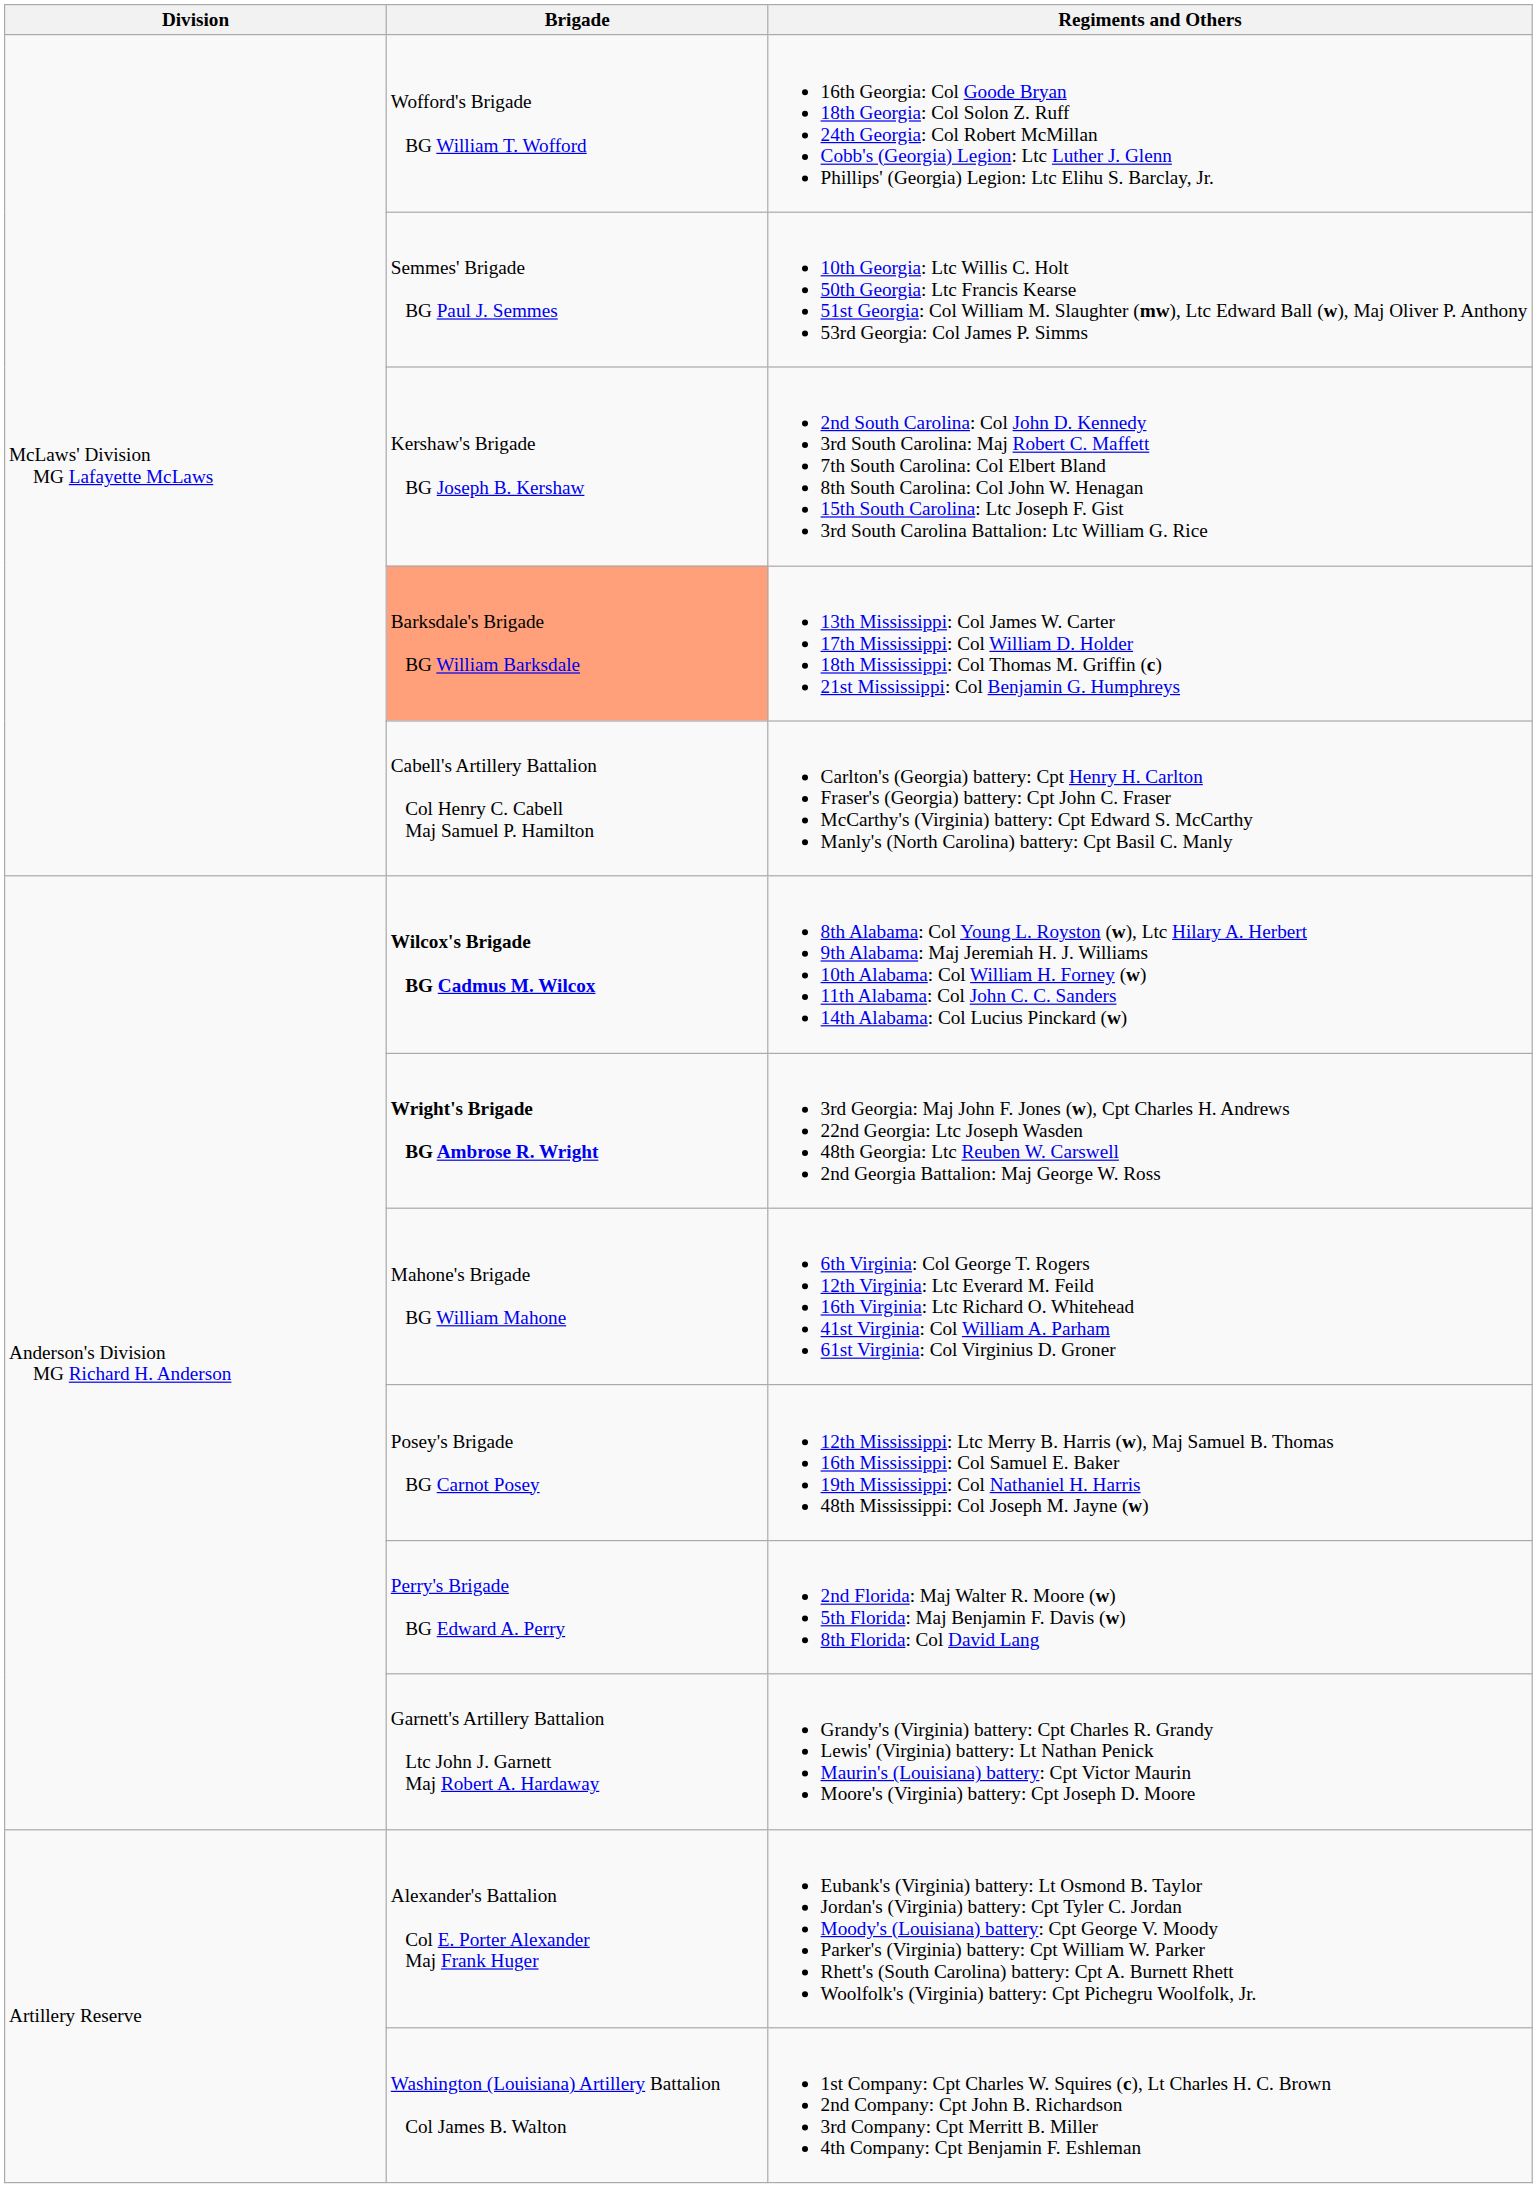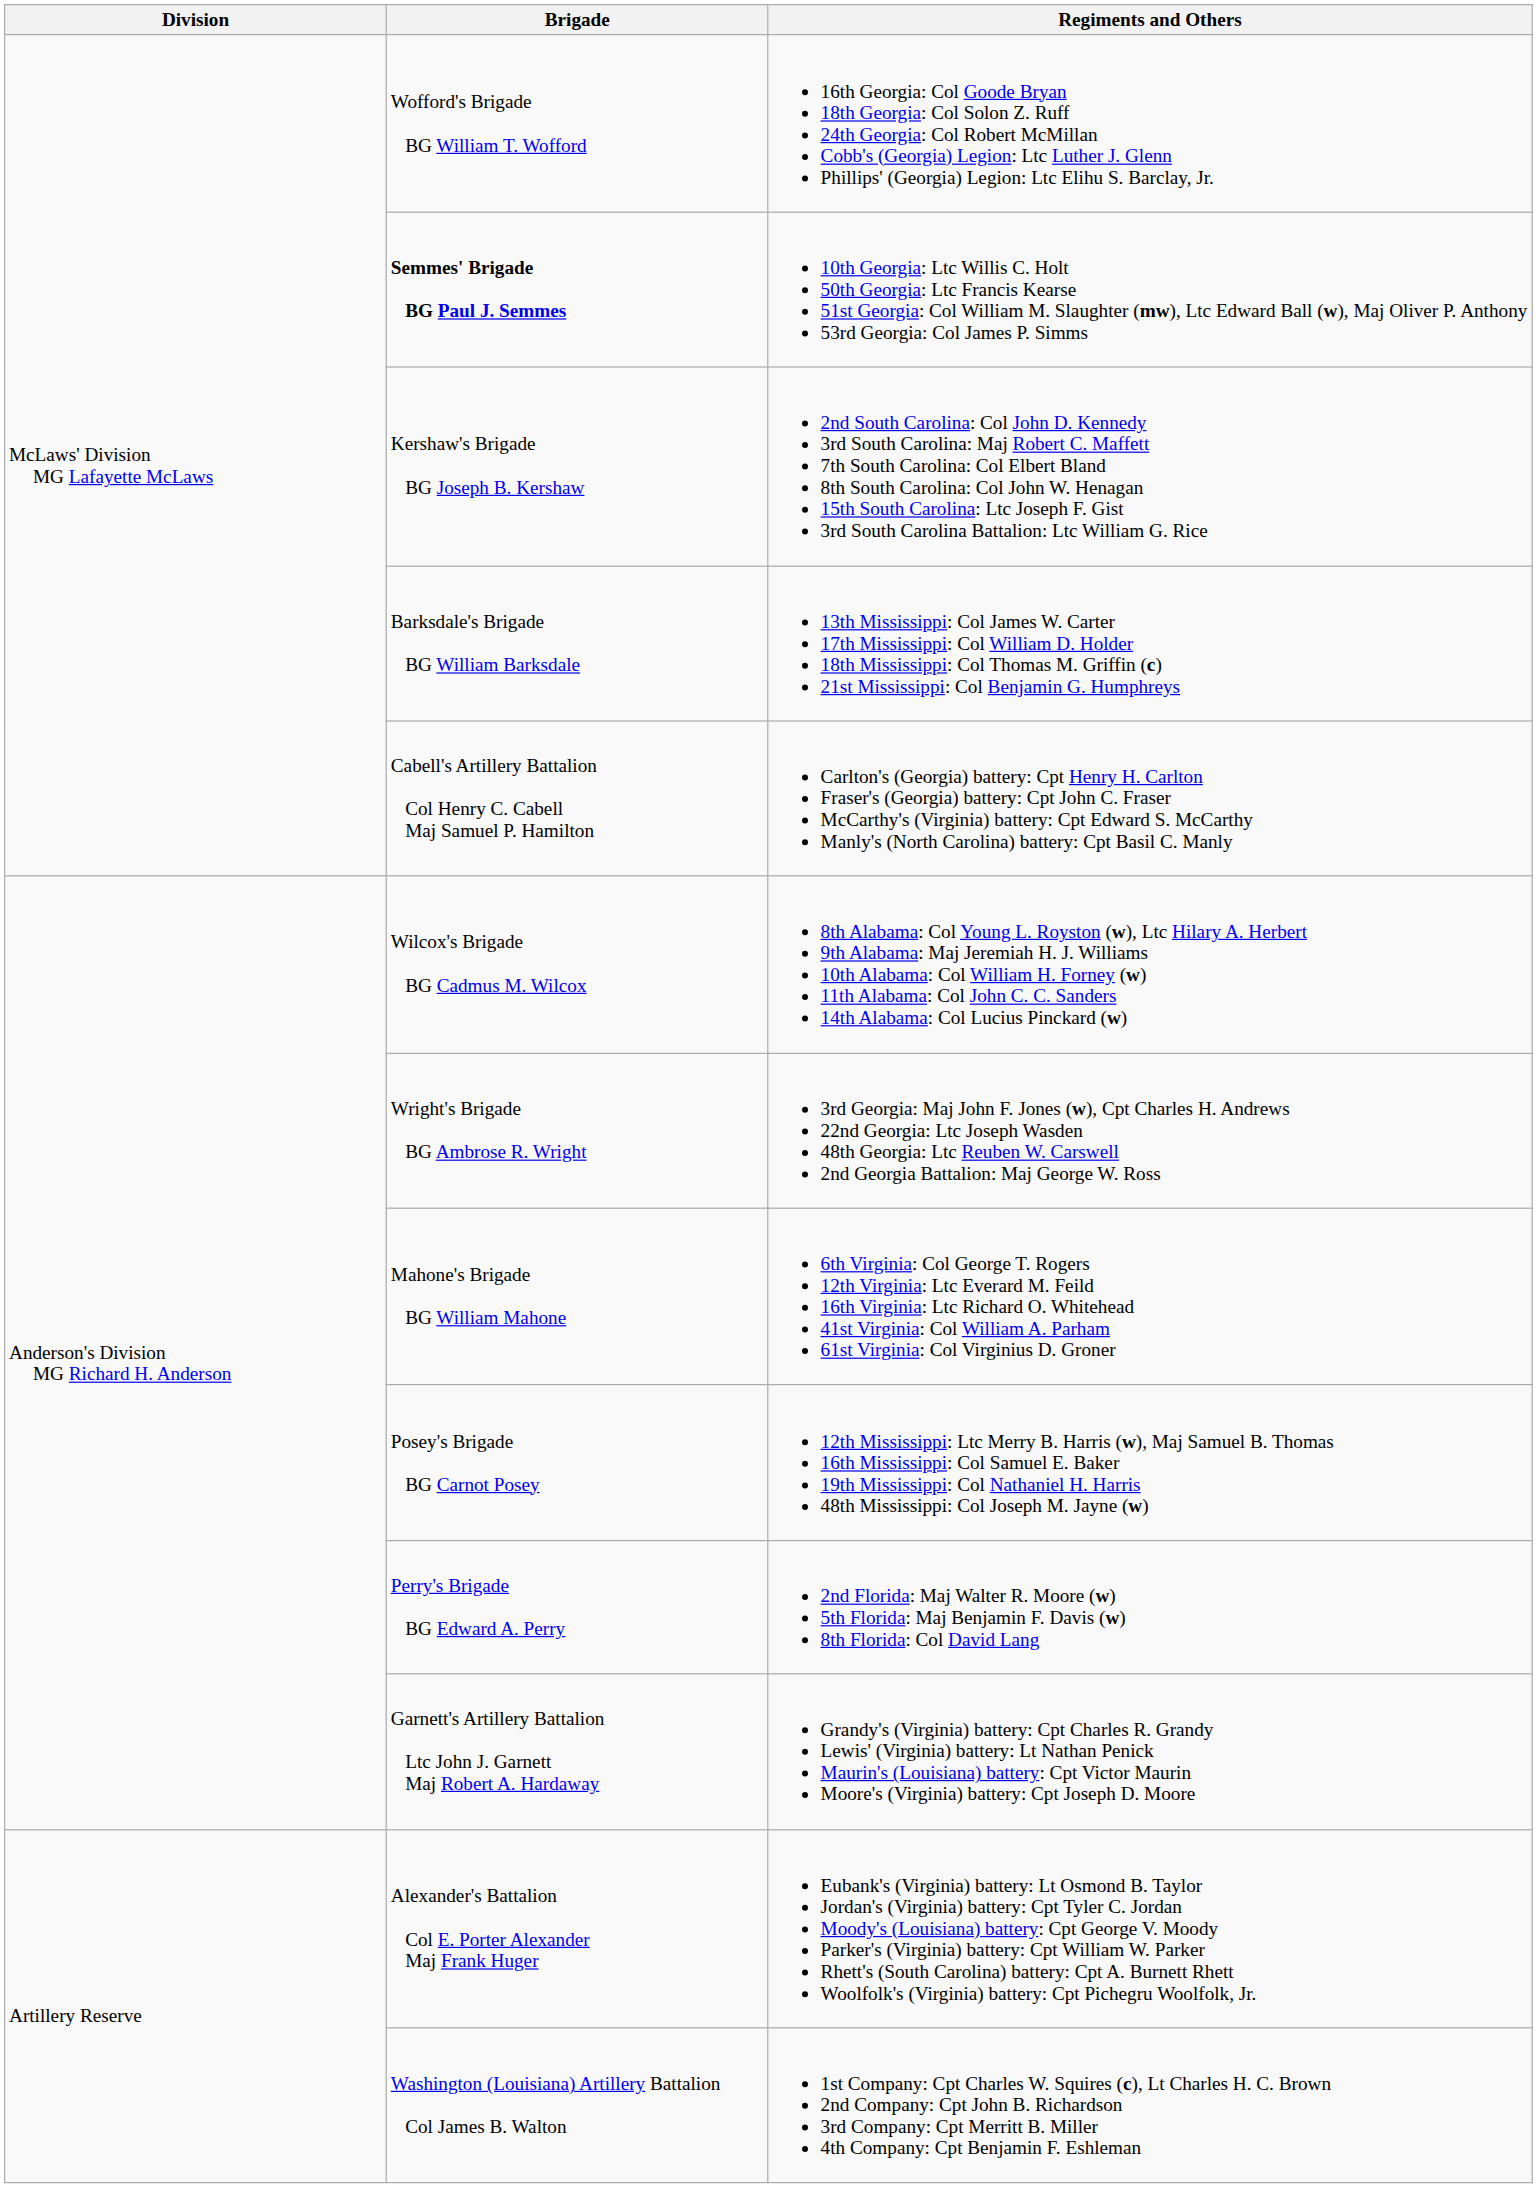(474, 289) normal -> (479, 289) bold
(485, 643) lightsalmon background -> (485, 643) no background
(493, 964) bold -> (489, 964) normal
(495, 1130) bold -> (489, 1130) normal
